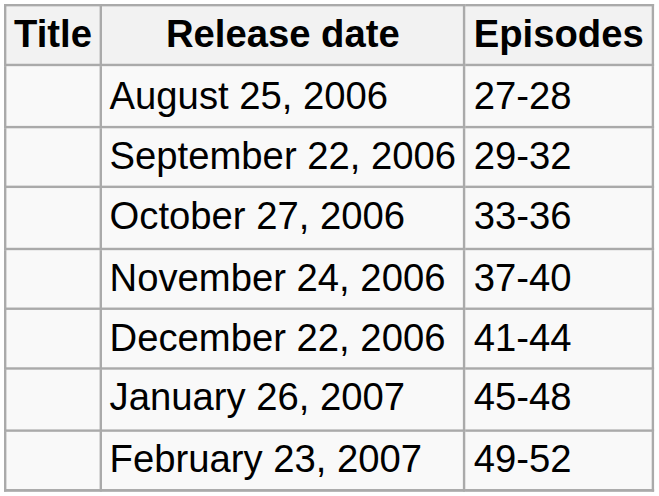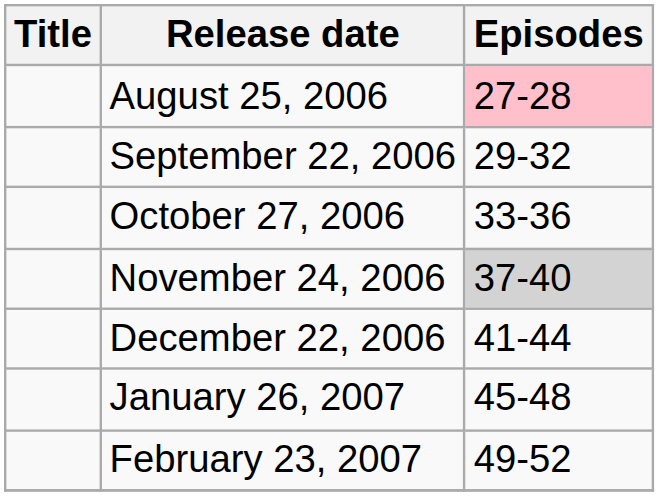(523, 95) no background -> (523, 95) pink background
(523, 277) no background -> (523, 277) lightgrey background
